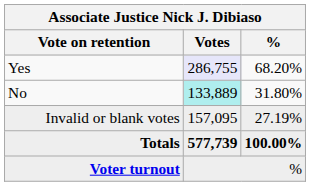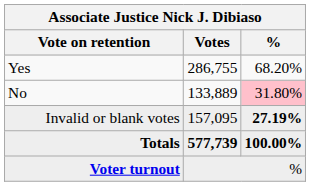(212, 67) lavender background -> (212, 67) no background
(212, 93) paleturquoise background -> (212, 93) no background
(278, 93) no background -> (278, 93) pink background
(278, 118) normal -> (277, 118) bold
